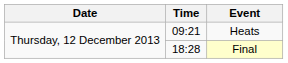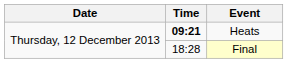(186, 31) normal -> (186, 31) bold
